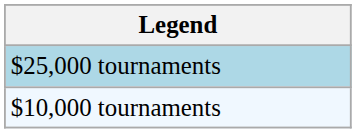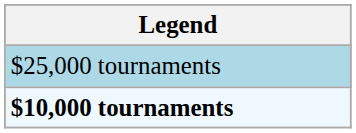(116, 106) normal -> (122, 106) bold
